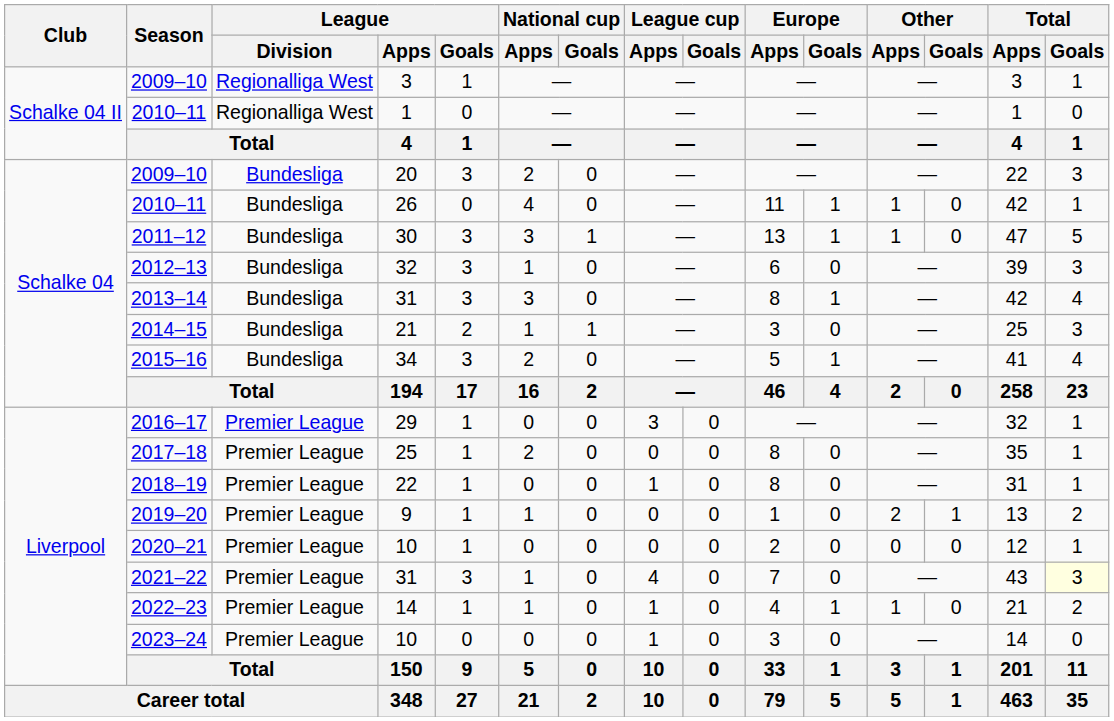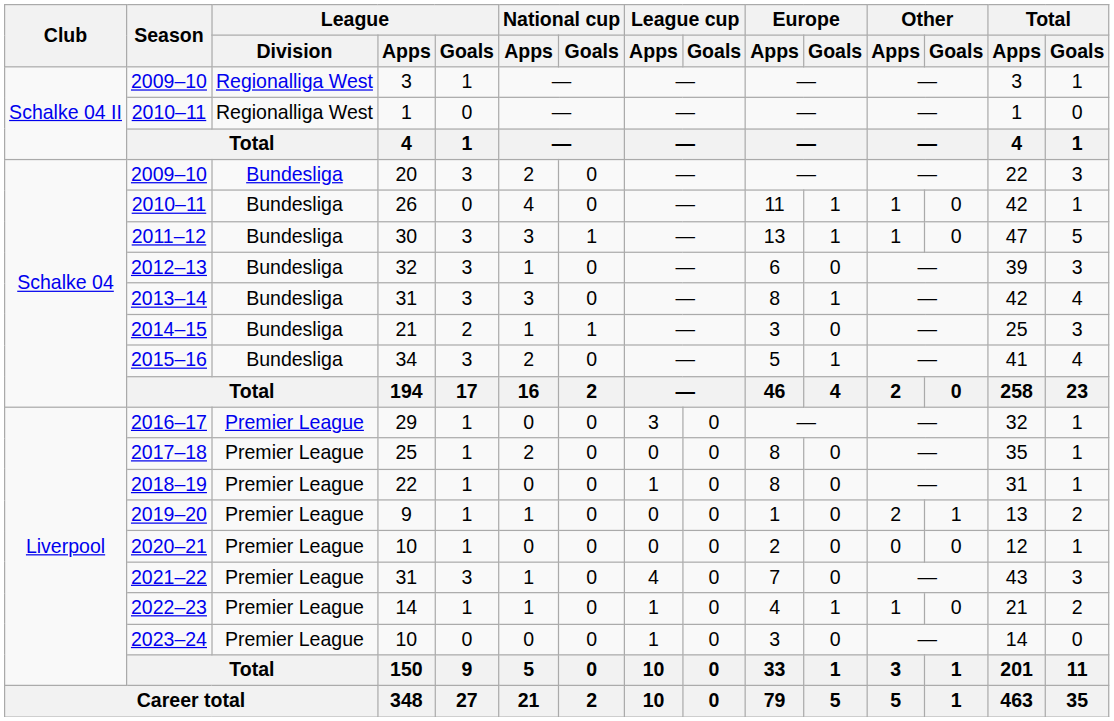(1077, 577) lightyellow background -> (1077, 577) no background
